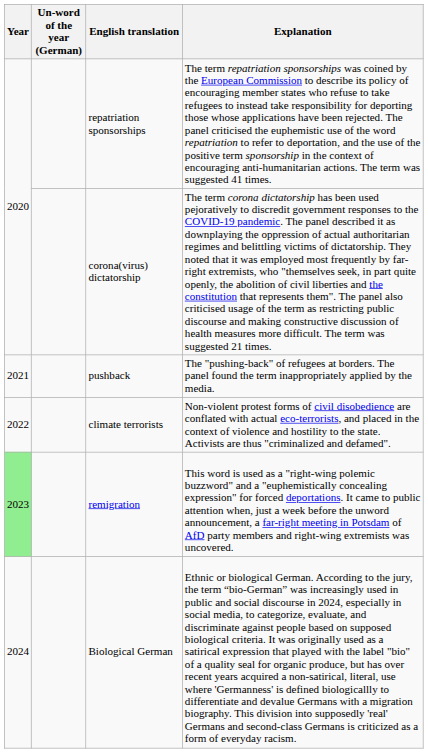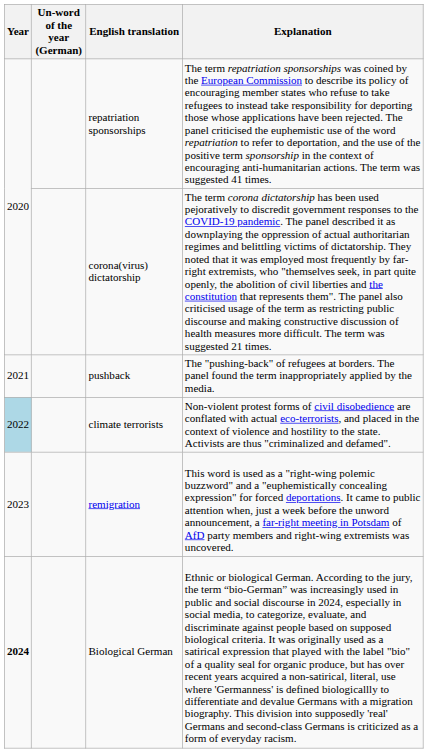(18, 424) no background -> (18, 424) lightblue background
(18, 504) lightgreen background -> (18, 504) no background
(18, 652) normal -> (18, 652) bold
